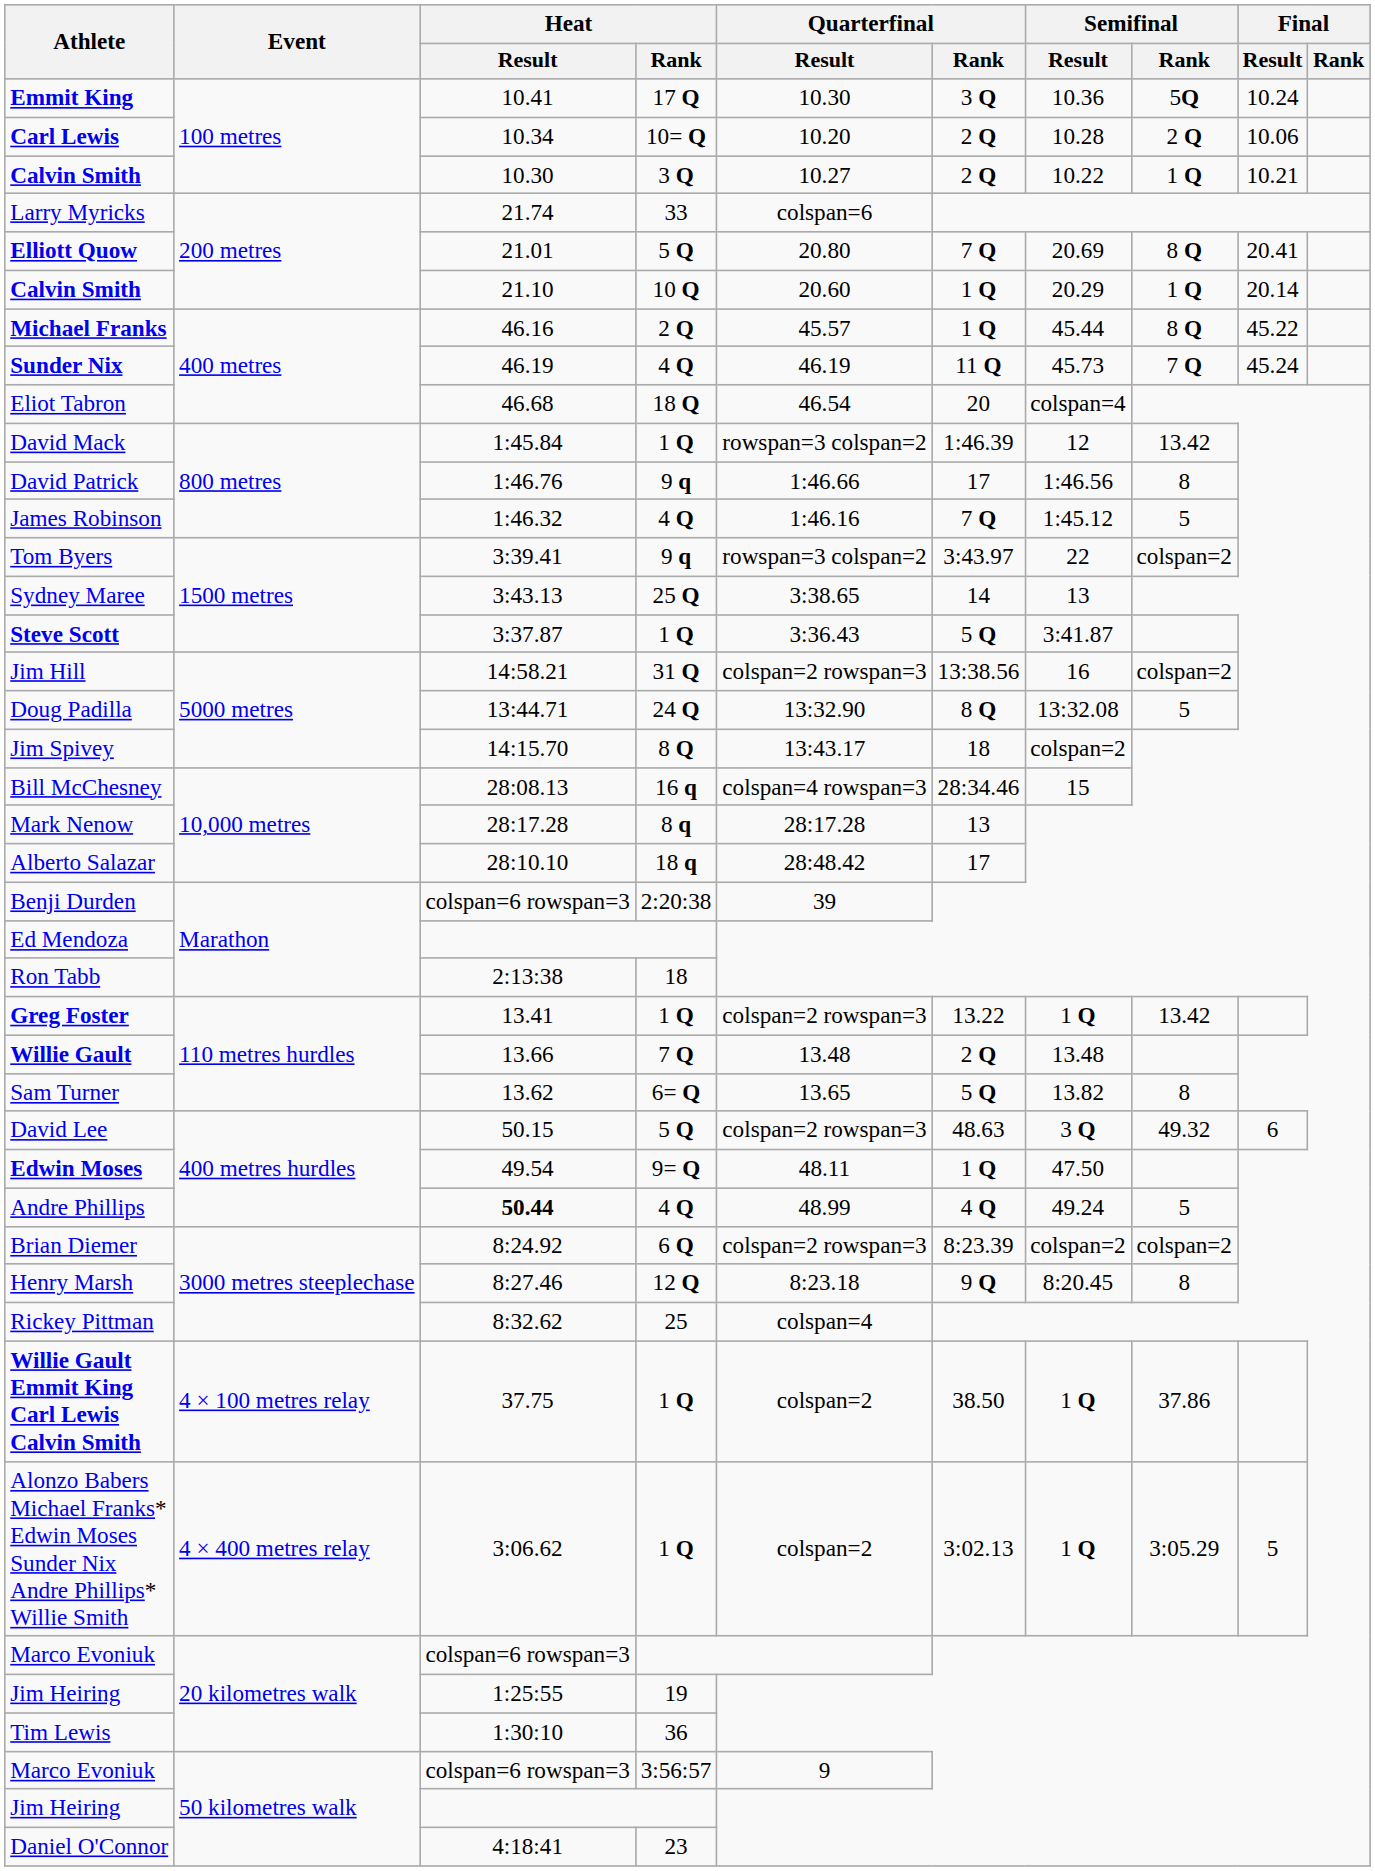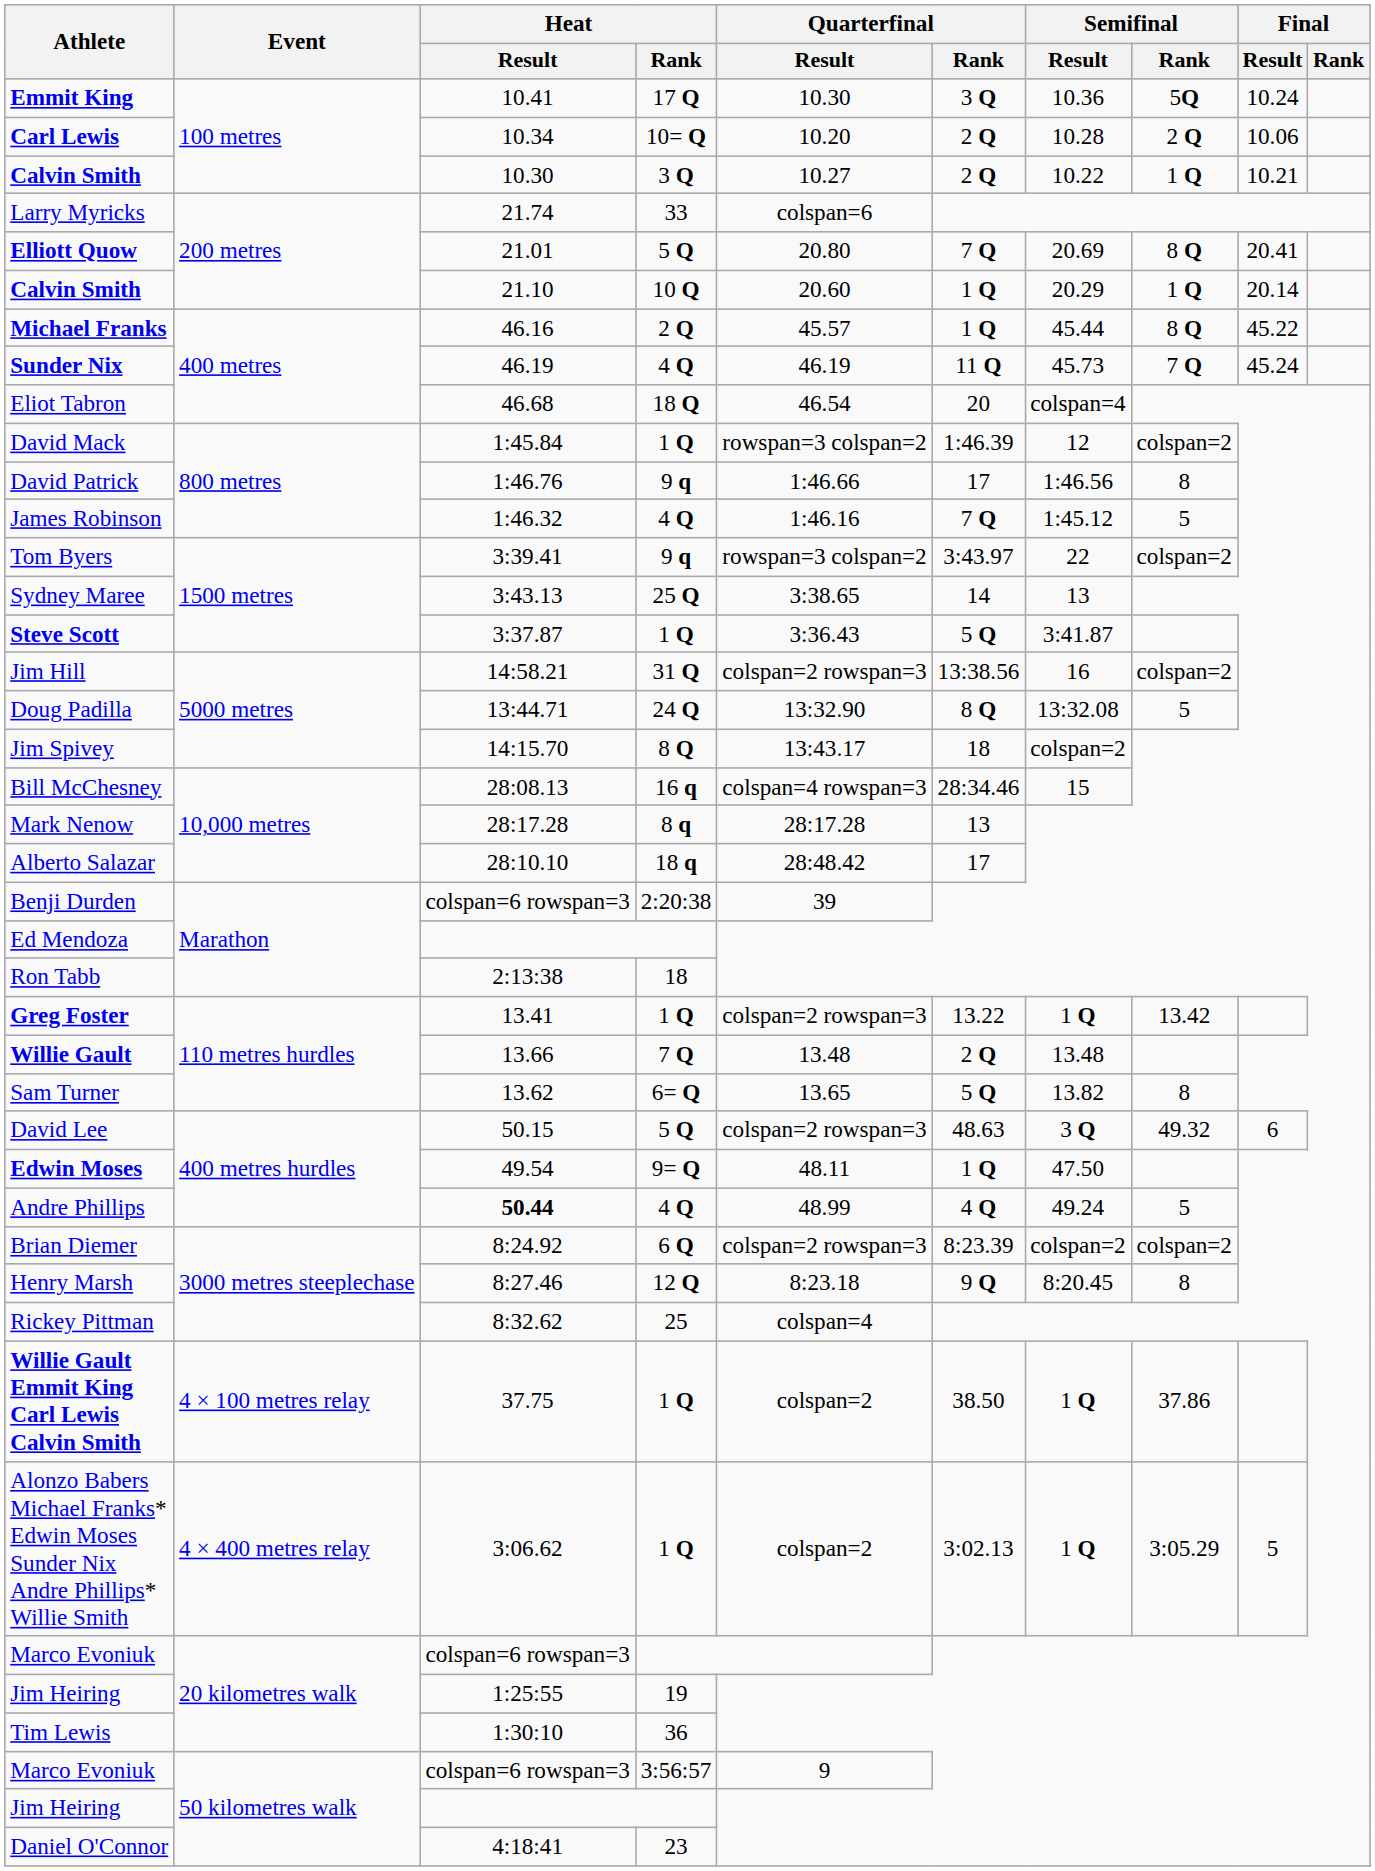(1184, 442) 13.42 -> (1184, 442) colspan=2
